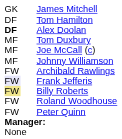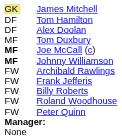(11, 9) no background -> (11, 9) khaki background
(11, 30) bold -> (11, 30) normal
(11, 50) normal -> (11, 50) bold
(11, 60) normal -> (11, 60) bold
(12, 81) lavender background -> (12, 81) no background
(12, 91) khaki background -> (12, 91) no background
